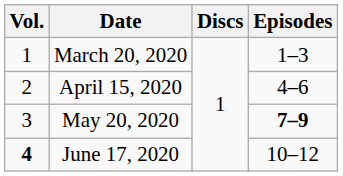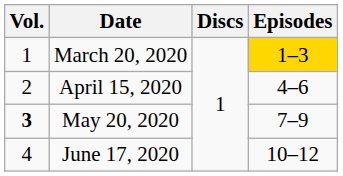(293, 54) no background -> (293, 54) gold background
(27, 120) normal -> (27, 120) bold
(293, 120) bold -> (293, 120) normal
(27, 154) bold -> (27, 154) normal
